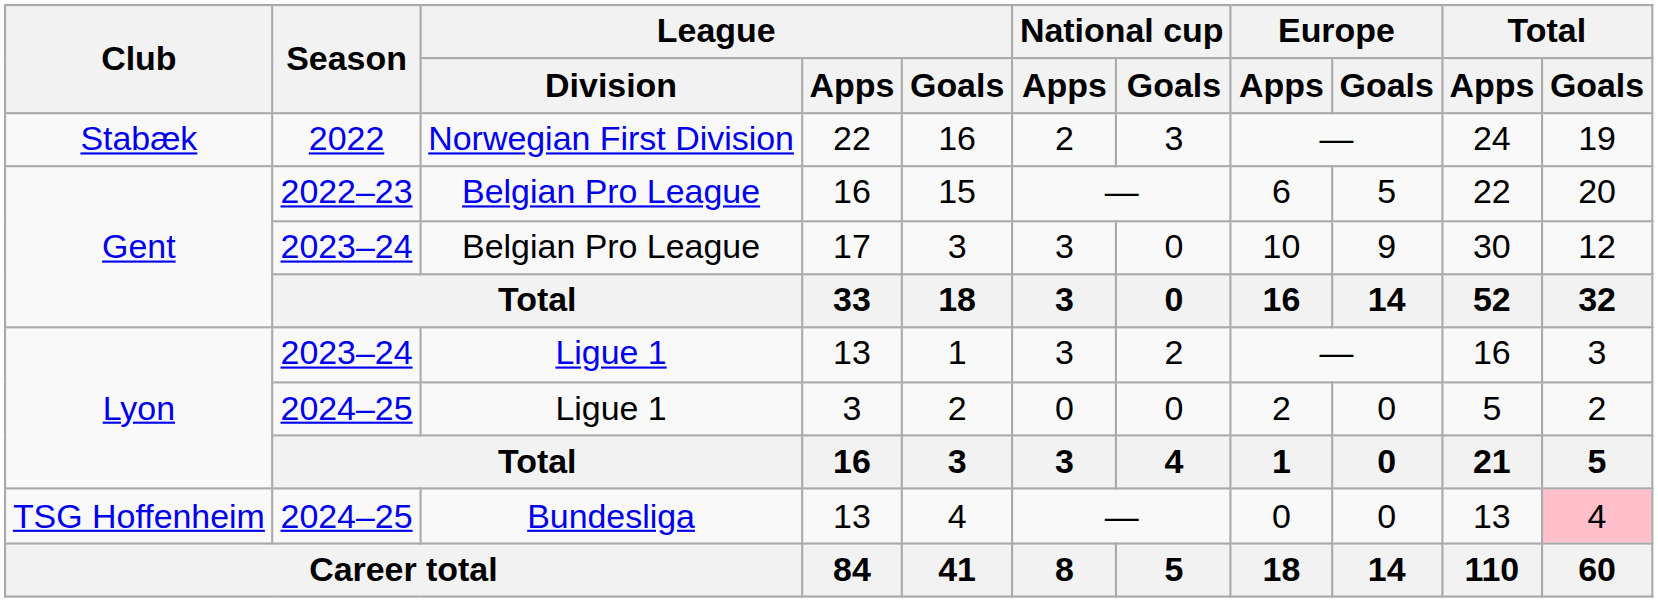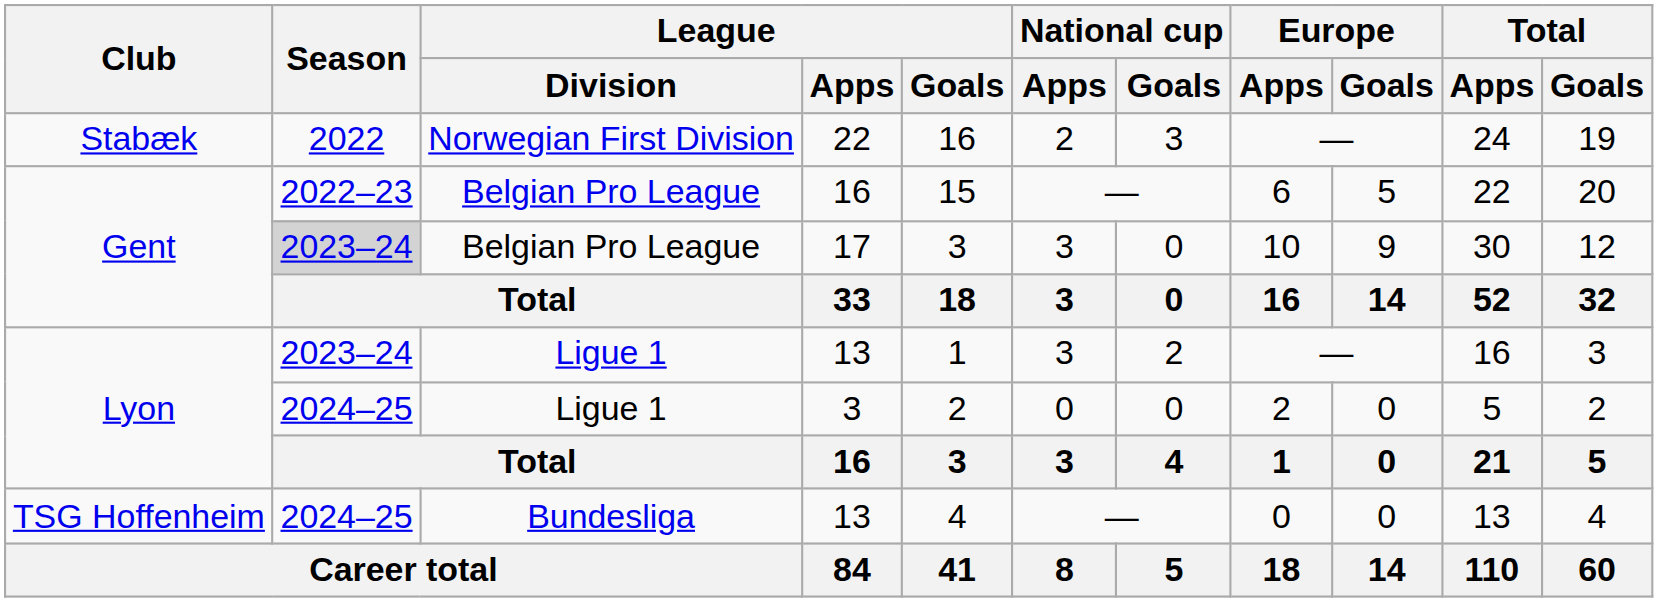(347, 246) no background -> (347, 246) lightgrey background
(1597, 515) pink background -> (1597, 515) no background
